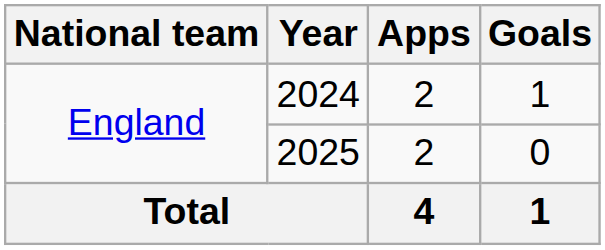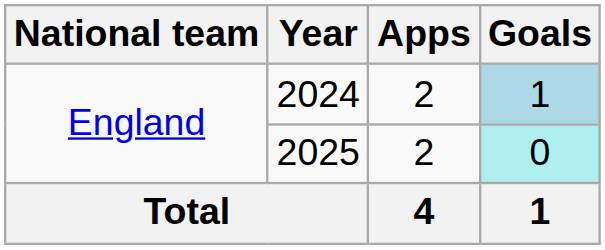(540, 93) no background -> (540, 93) lightblue background
(540, 152) no background -> (540, 152) paleturquoise background
